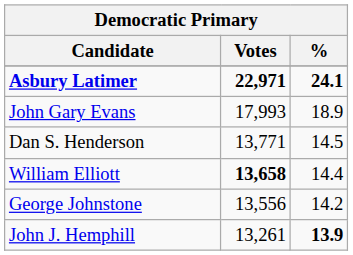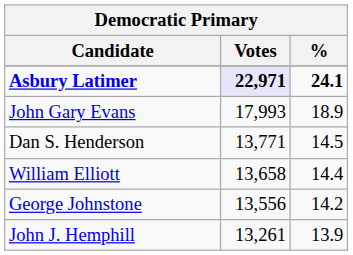(260, 81) no background -> (260, 81) lavender background
(260, 173) bold -> (260, 173) normal
(327, 234) bold -> (327, 234) normal
